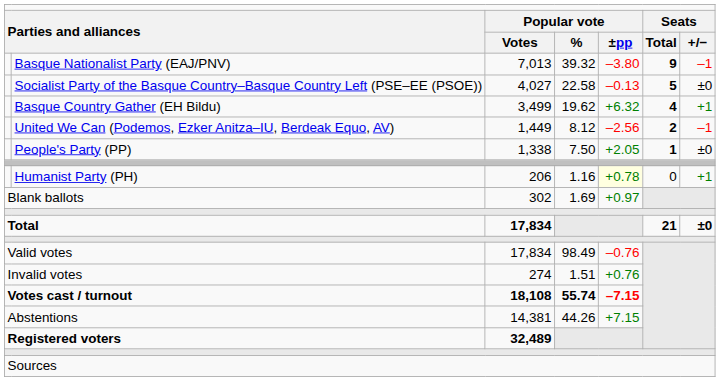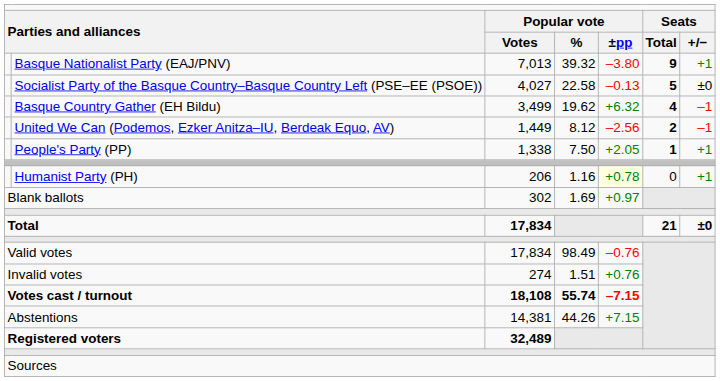(705, 63) –1 -> (705, 63) +1
(705, 106) +1 -> (705, 106) –1
(705, 149) ±0 -> (705, 149) +1
